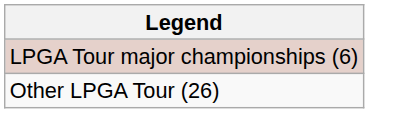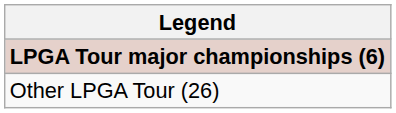(184, 57) normal -> (197, 57) bold
